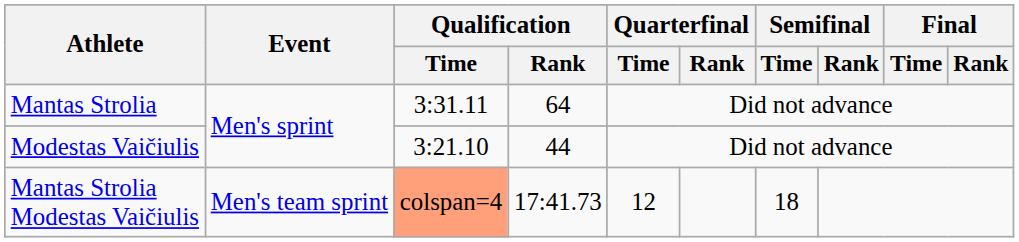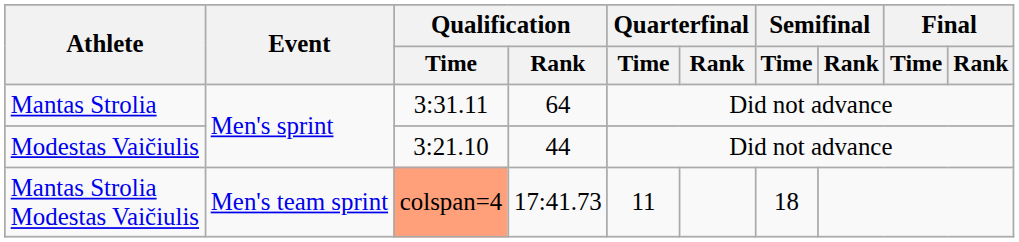(644, 202) 12 -> (644, 202) 11
